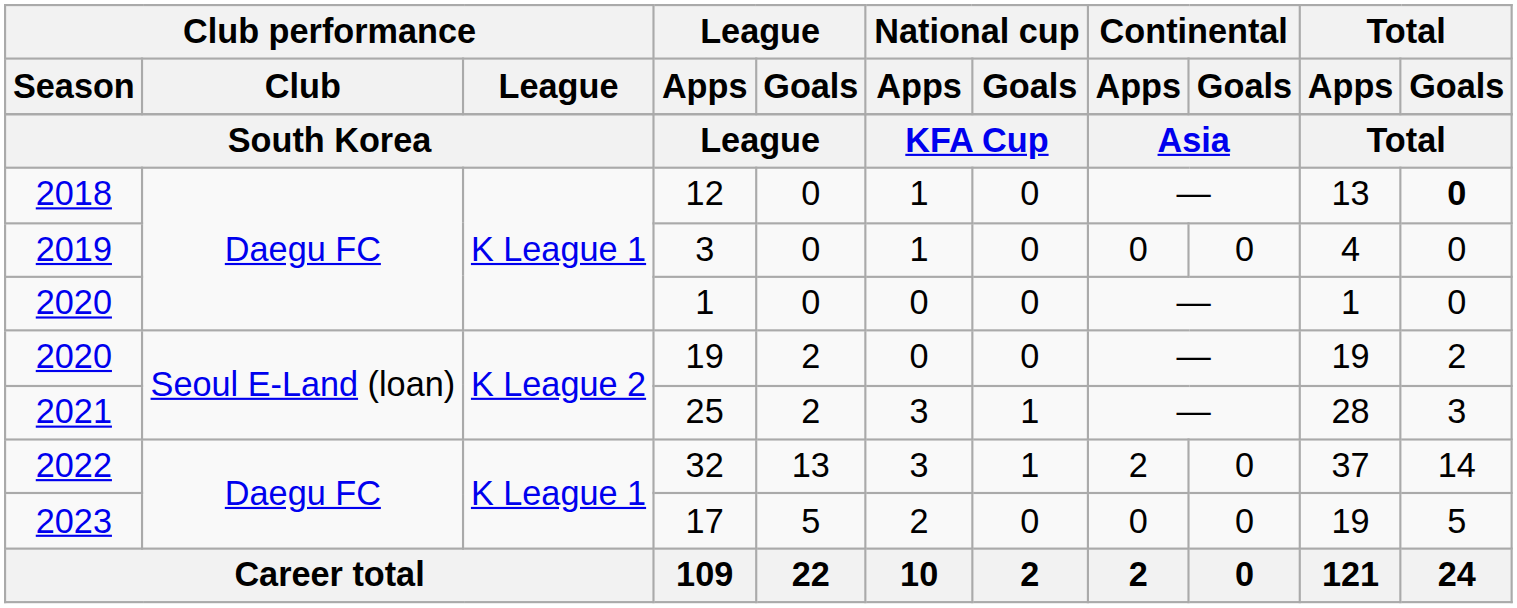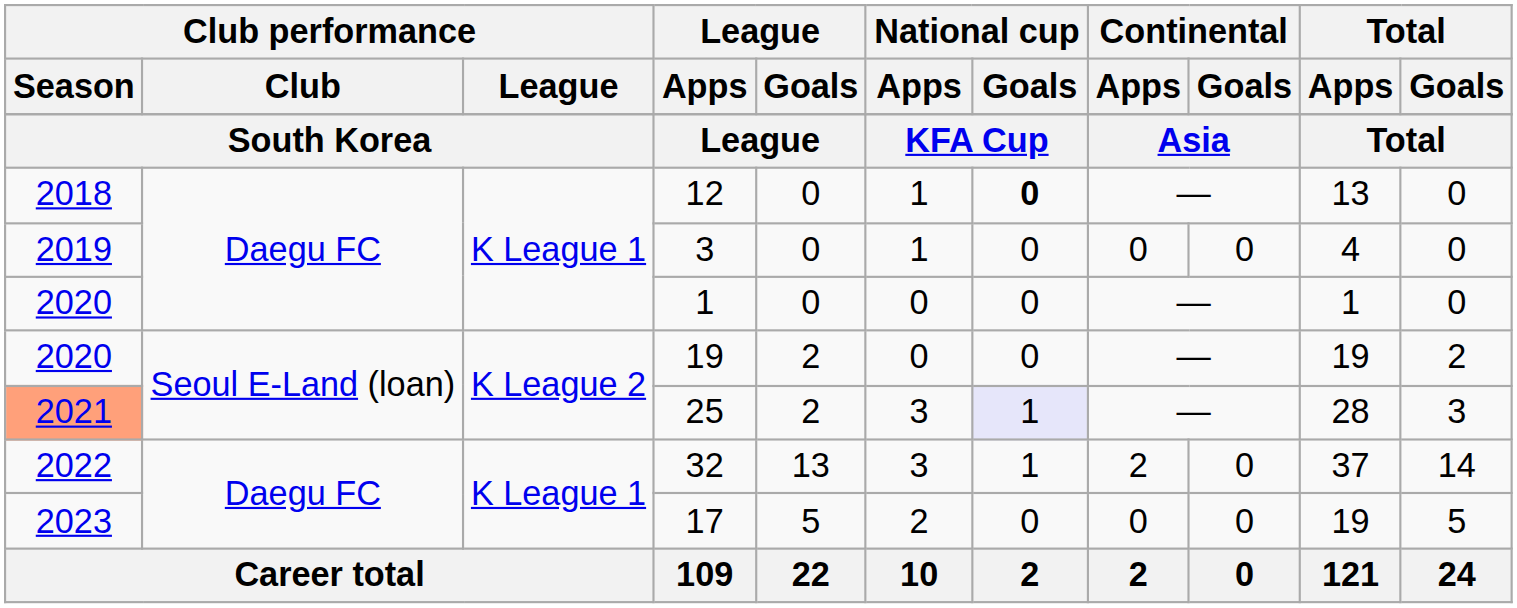(1030, 194) normal -> (1030, 194) bold
(1457, 194) bold -> (1457, 194) normal
(74, 411) no background -> (74, 411) lightsalmon background
(1030, 411) no background -> (1030, 411) lavender background
